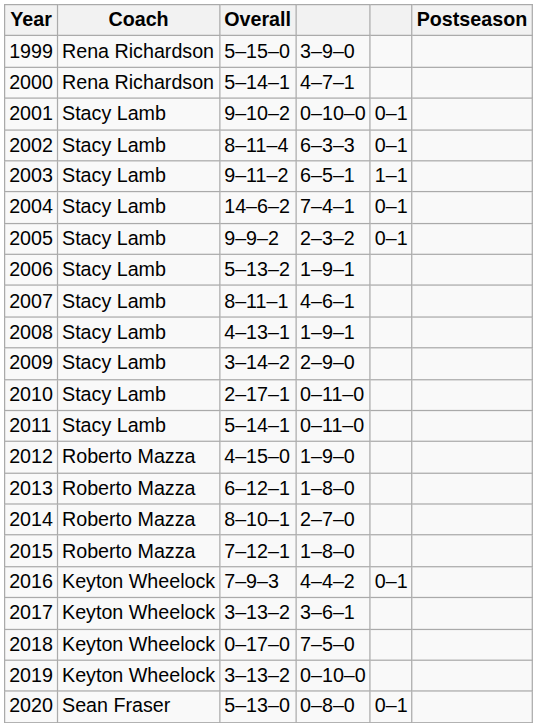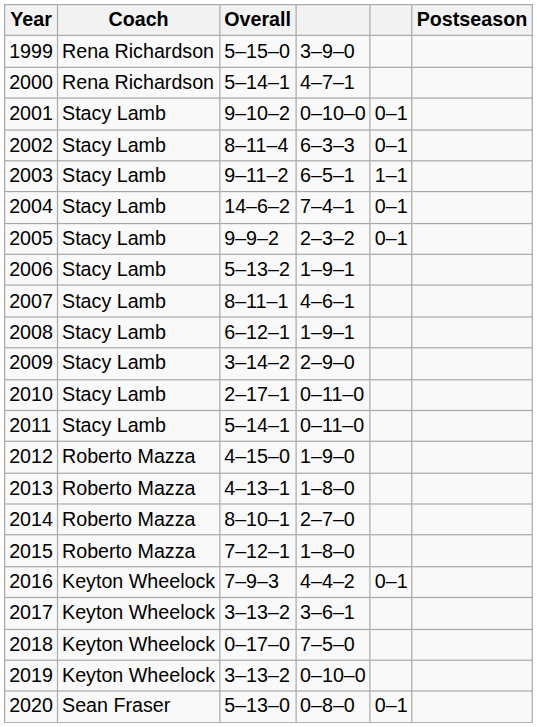(257, 332) 4–13–1 -> (257, 332) 6–12–1
(257, 488) 6–12–1 -> (257, 488) 4–13–1
